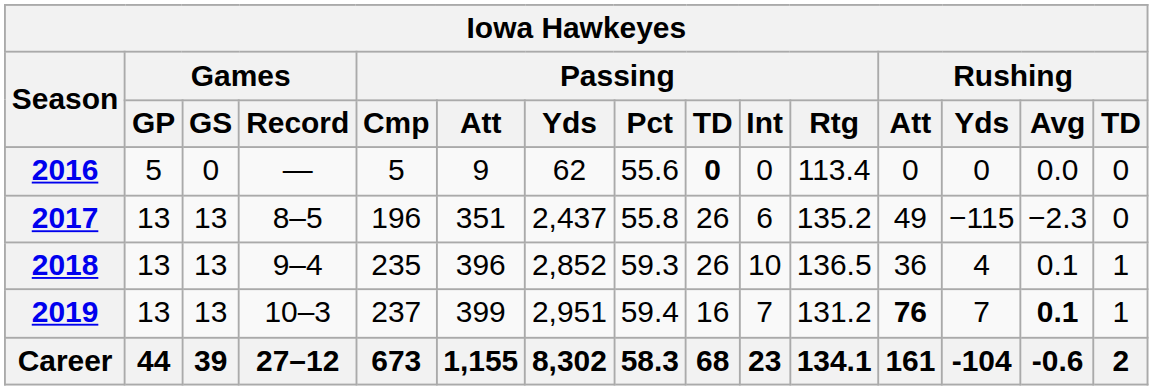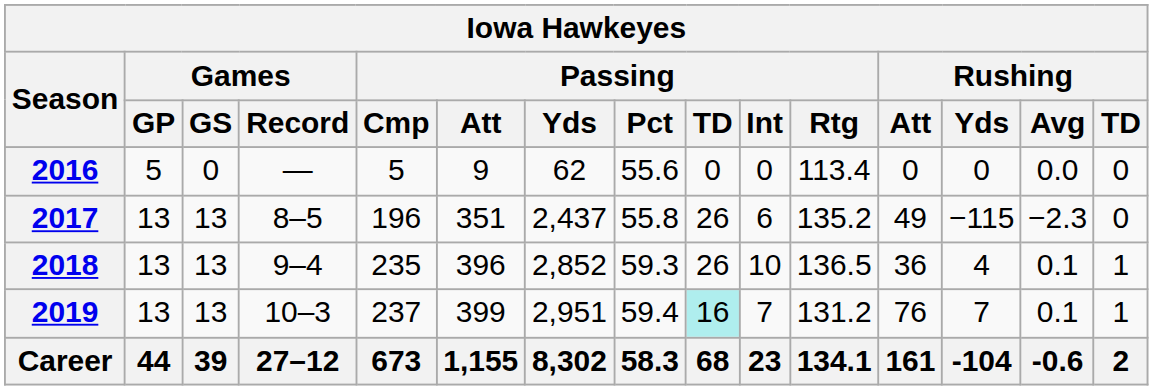(713, 170) bold -> (713, 170) normal
(713, 312) no background -> (713, 312) paleturquoise background
(910, 312) bold -> (910, 312) normal
(1058, 312) bold -> (1058, 312) normal
